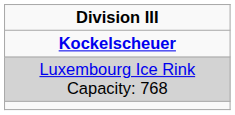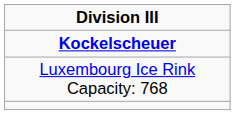(117, 79) lightgrey background -> (117, 79) no background
